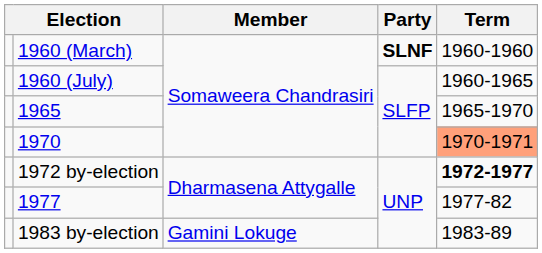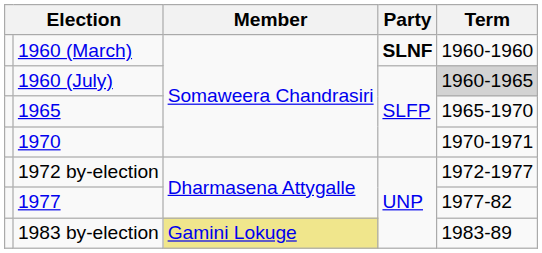(487, 80) no background -> (487, 80) lightgrey background
(487, 141) lightsalmon background -> (487, 141) no background
(487, 171) bold -> (487, 171) normal
(232, 232) no background -> (232, 232) khaki background
